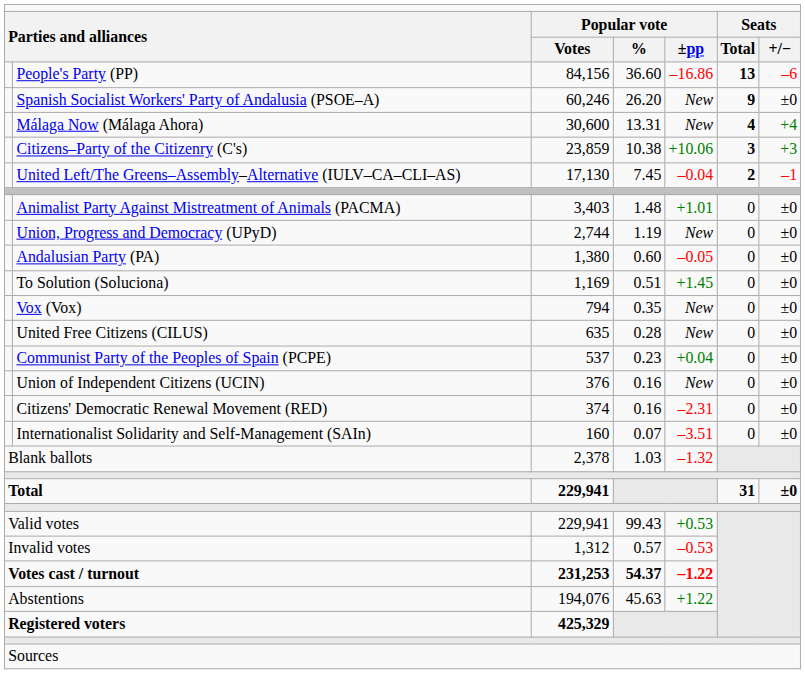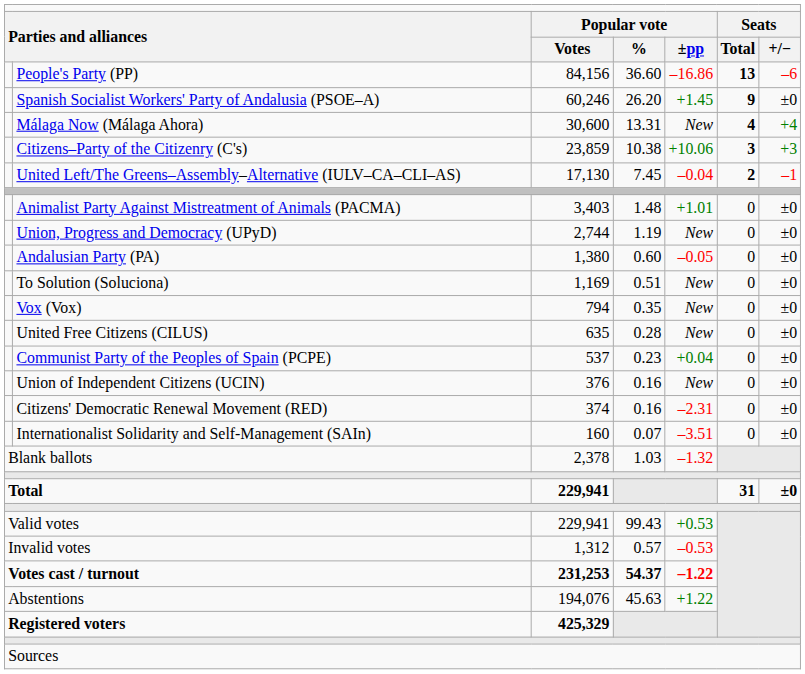(699, 99) New -> (695, 99) +1.45
(695, 282) +1.45 -> (699, 282) New
